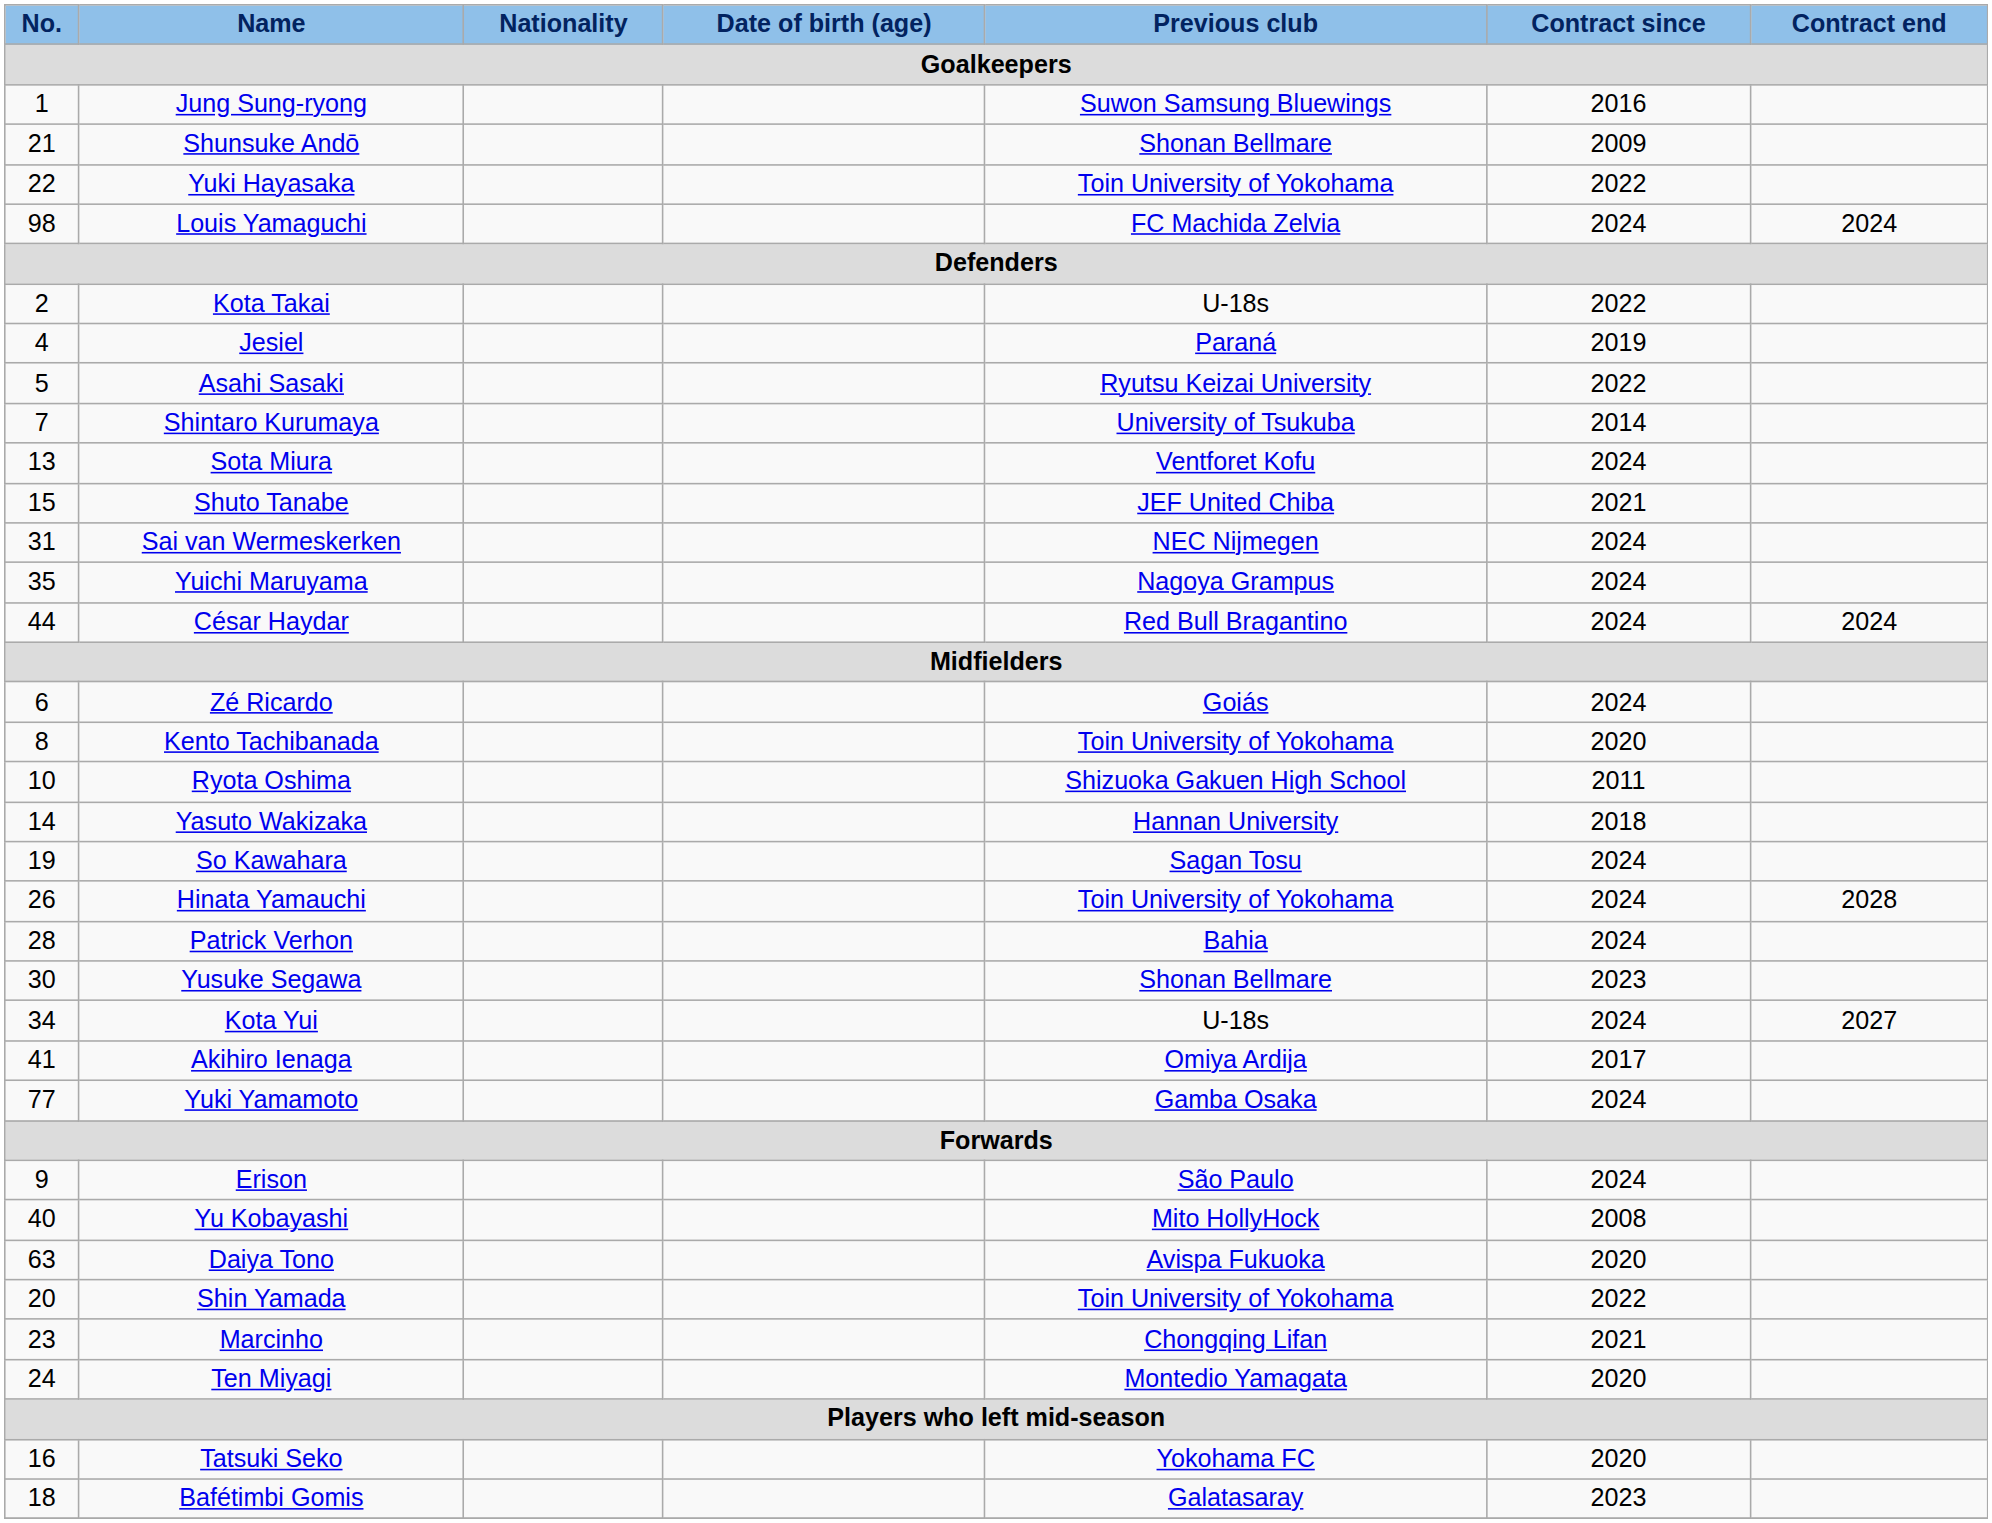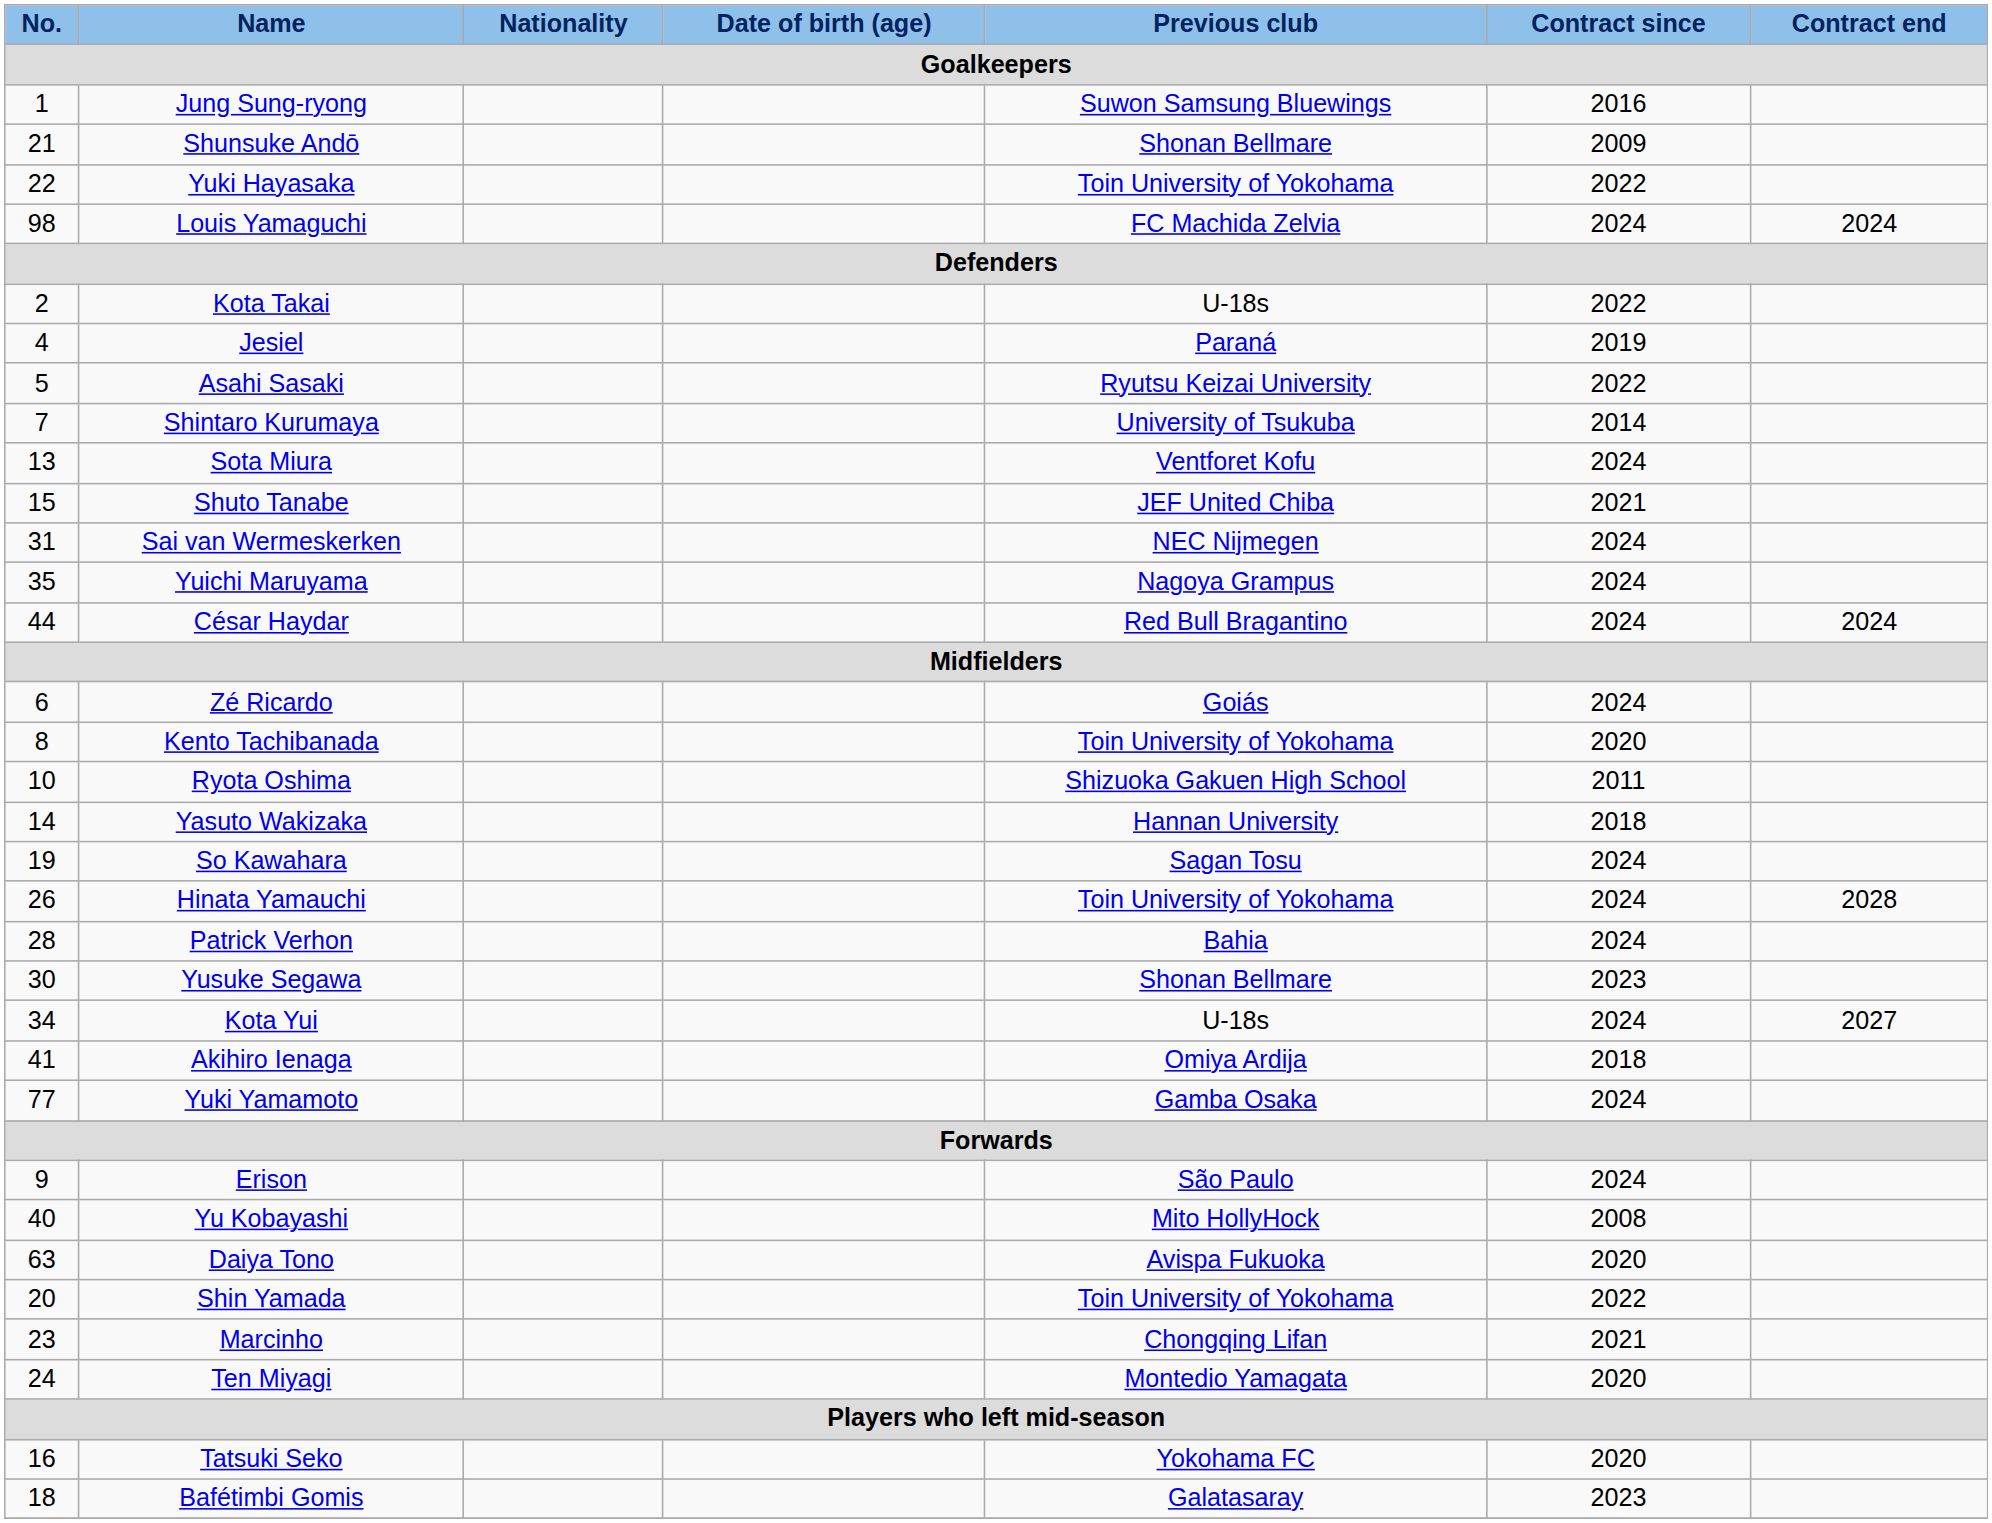(1618, 1060) 2017 -> (1618, 1060) 2018
